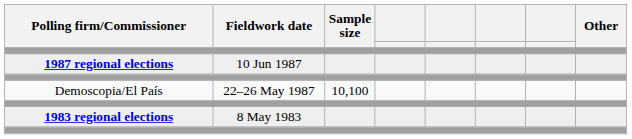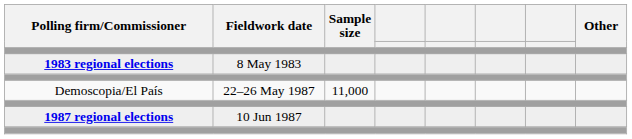rows swapped: (109, 64) <-> (109, 117)
(350, 90) 10,100 -> (350, 90) 11,000
